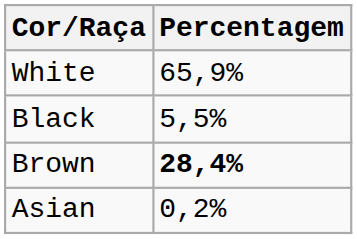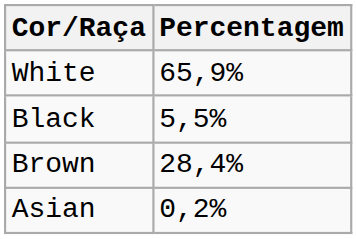(201, 165) bold -> (201, 165) normal
